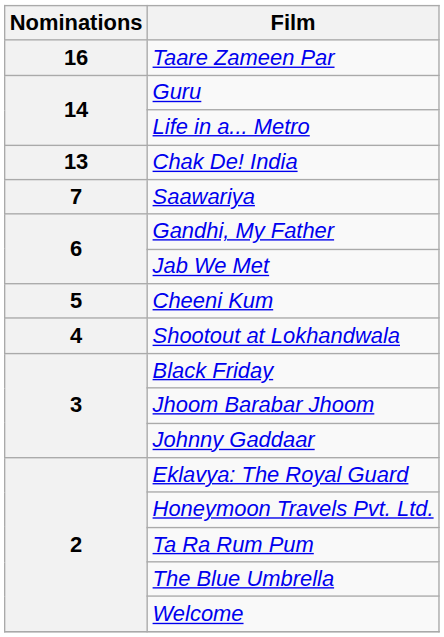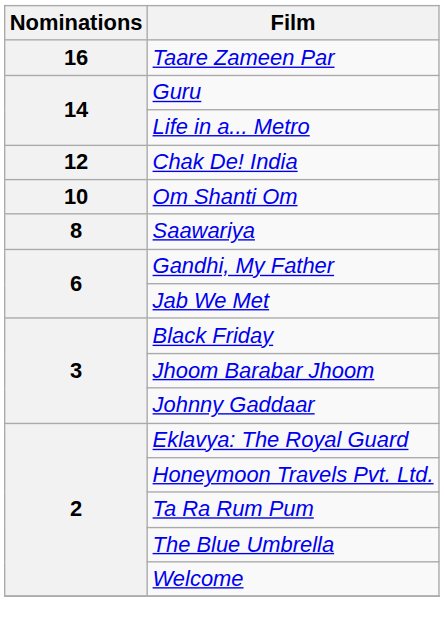(76, 161) 13 -> (76, 161) 12
+ row: (225, 196)
(76, 196) 7 -> (76, 231) 8
- row: (213, 300)
- row: (276, 335)
